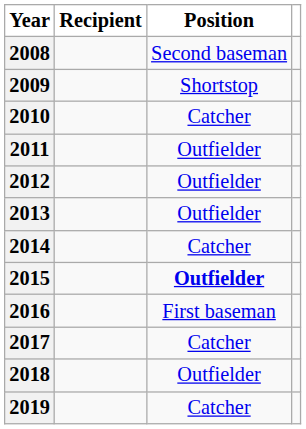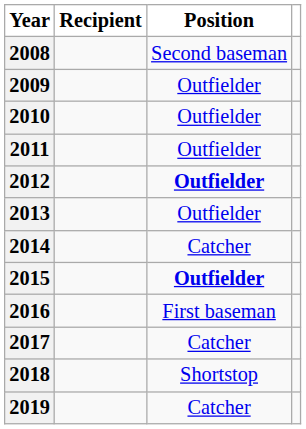(219, 85) Shortstop -> (219, 85) Outfielder
(219, 117) Catcher -> (219, 117) Outfielder
(219, 181) normal -> (219, 181) bold
(219, 375) Outfielder -> (219, 375) Shortstop
